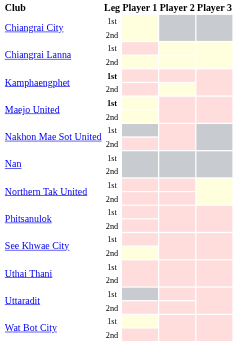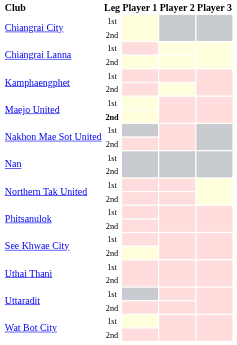(112, 75) bold -> (112, 76) normal
(112, 103) bold -> (112, 103) normal
(112, 117) normal -> (112, 116) bold
